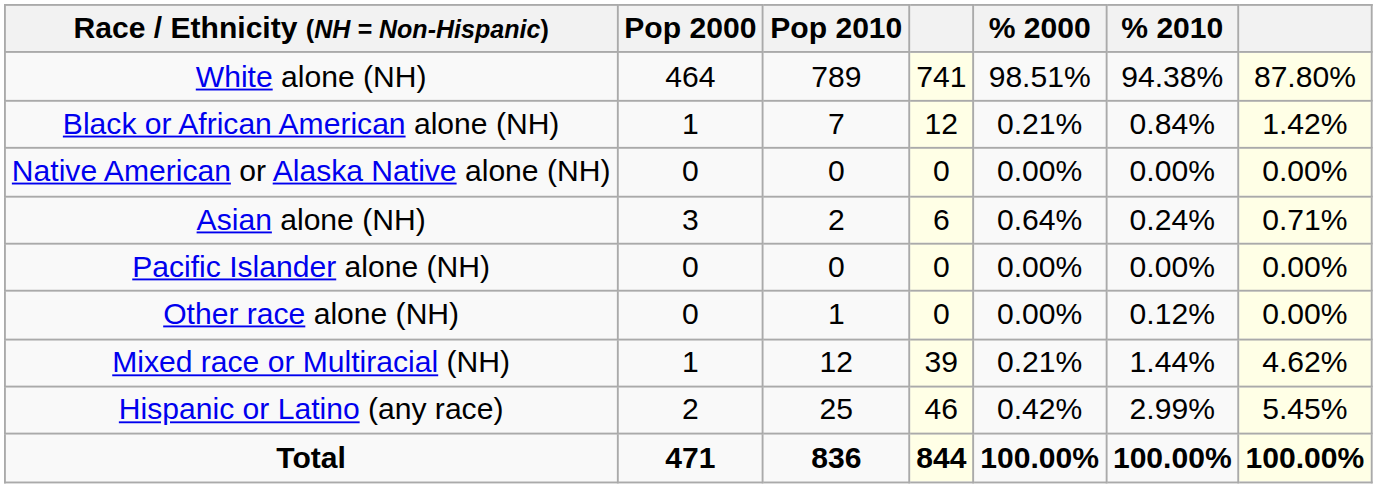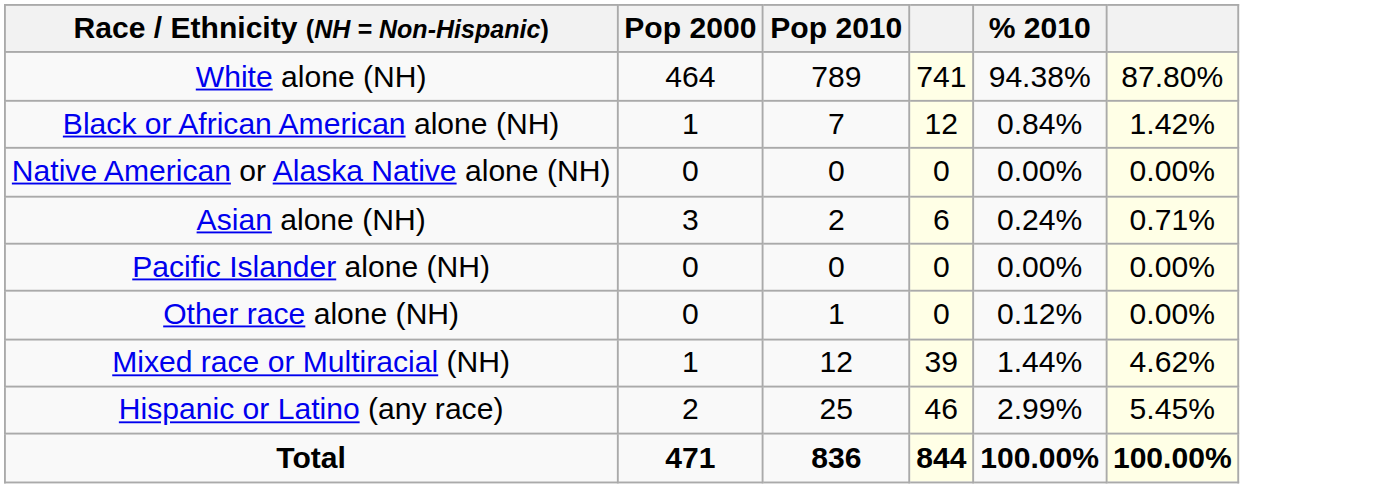- column: (1040, 28)
